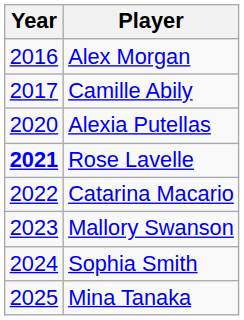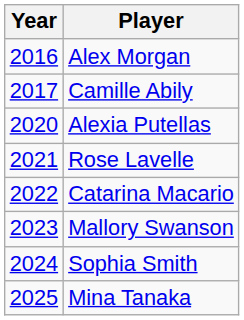(34, 159) bold -> (34, 159) normal
